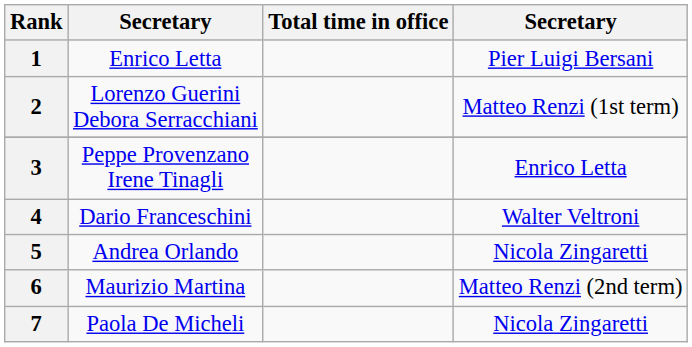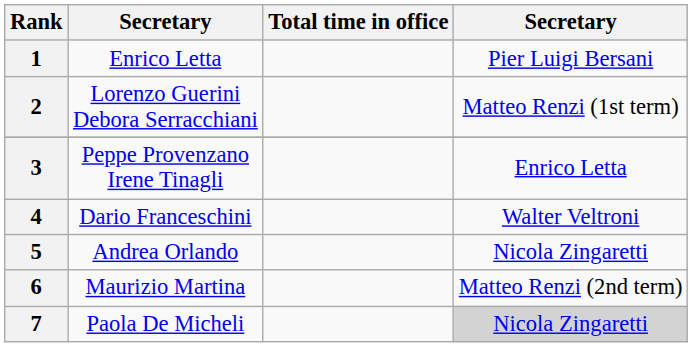(571, 323) no background -> (571, 323) lightgrey background
